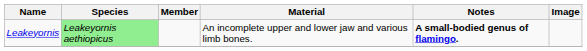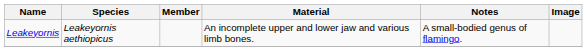(90, 33) lightgreen background -> (90, 33) no background
(472, 33) bold -> (475, 33) normal
